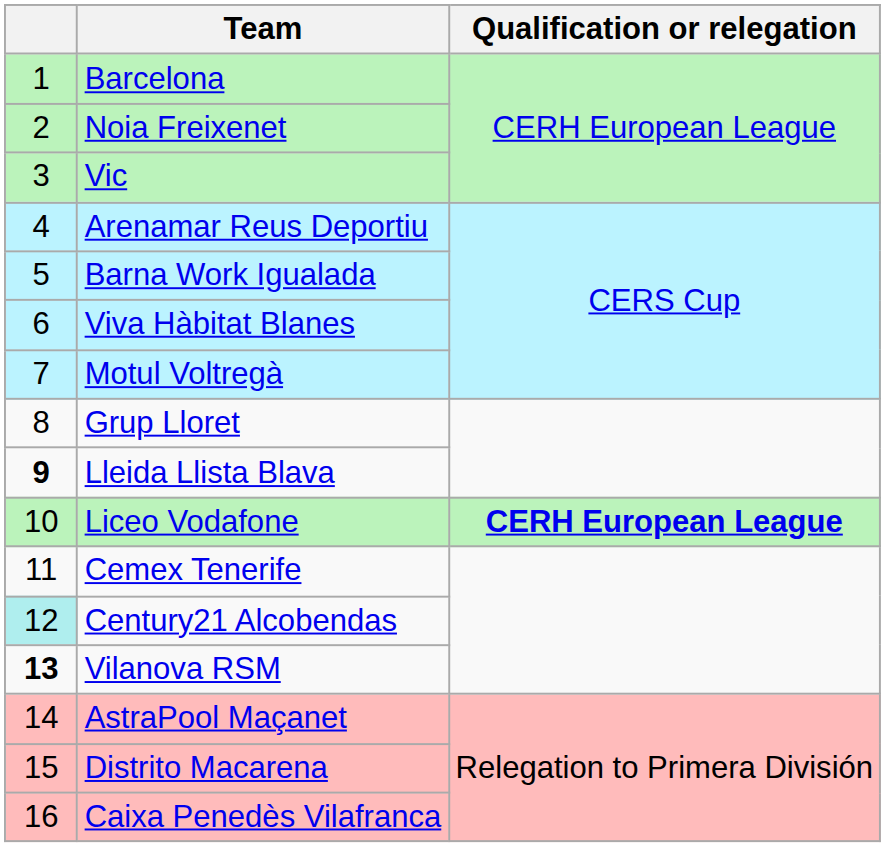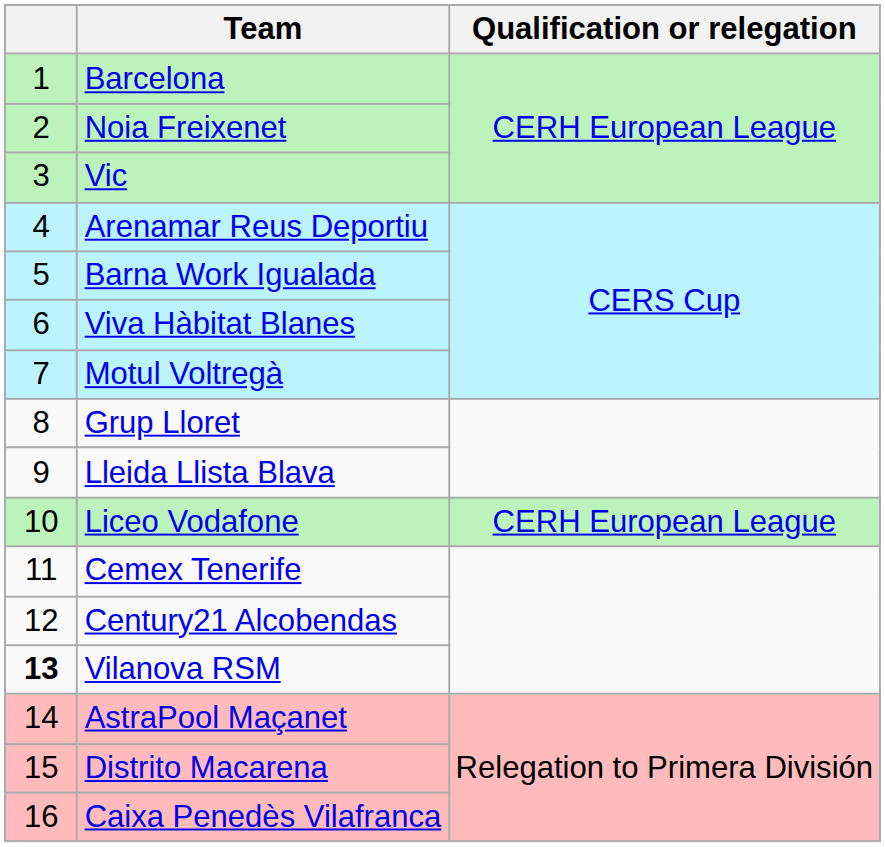(41, 472) bold -> (41, 472) normal
(664, 521) bold -> (664, 521) normal
(41, 619) paleturquoise background -> (41, 619) no background
